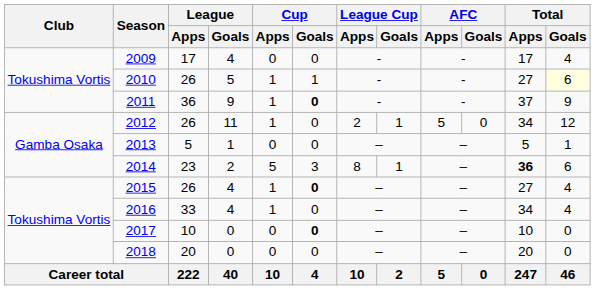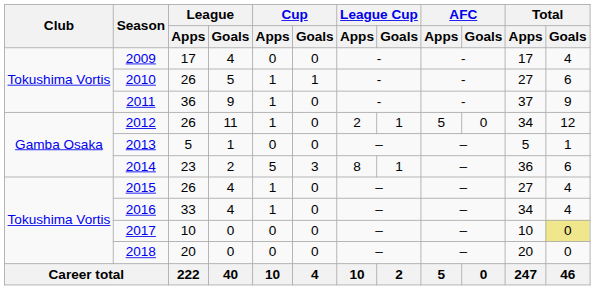(568, 79) lightyellow background -> (568, 79) no background
(315, 101) bold -> (315, 101) normal
(526, 166) bold -> (526, 166) normal
(315, 187) bold -> (315, 187) normal
(315, 230) bold -> (315, 230) normal
(568, 230) no background -> (568, 230) khaki background
